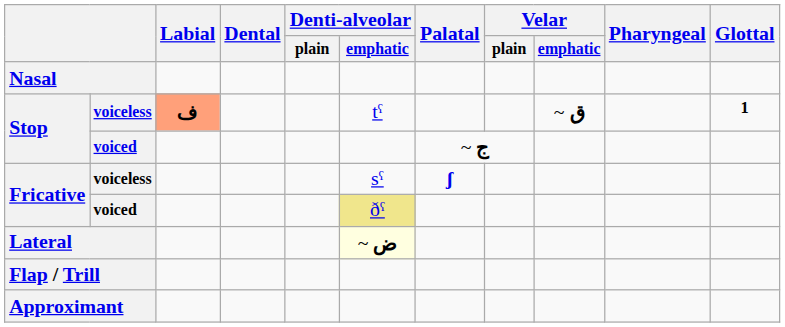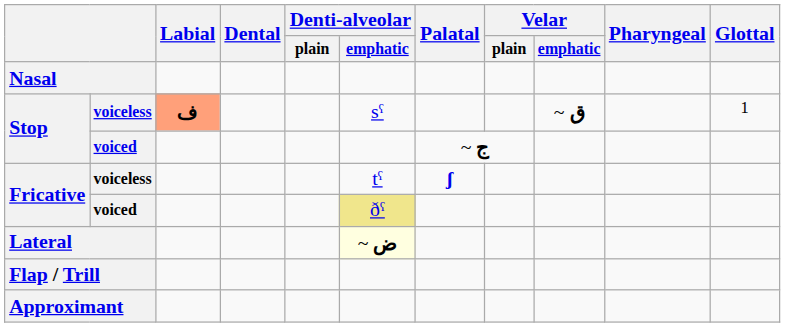(377, 111) tˤ -> (377, 111) sˤ
(745, 112) bold -> (745, 108) normal
(377, 178) sˤ -> (377, 178) tˤ
